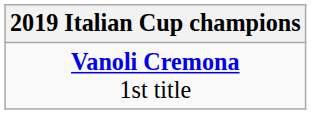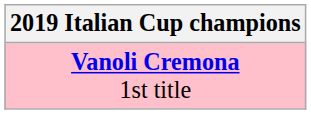(155, 75) no background -> (155, 75) pink background
